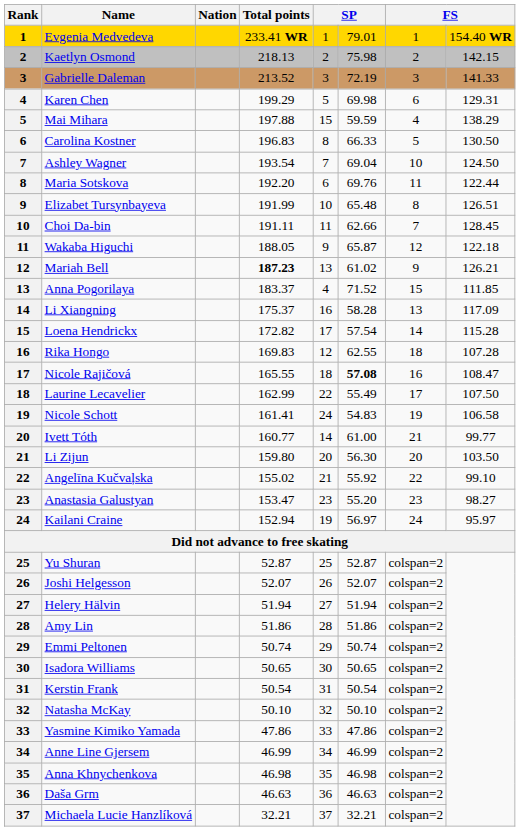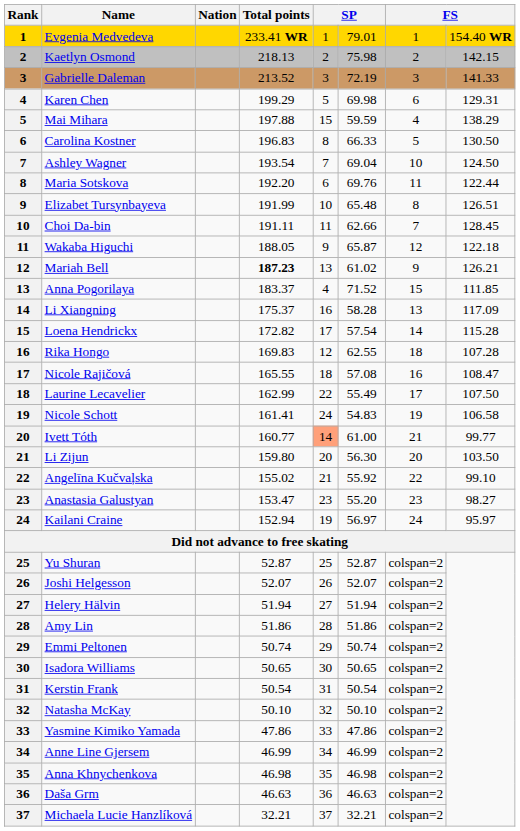(362, 373) bold -> (362, 373) normal
(326, 436) no background -> (326, 436) lightsalmon background
